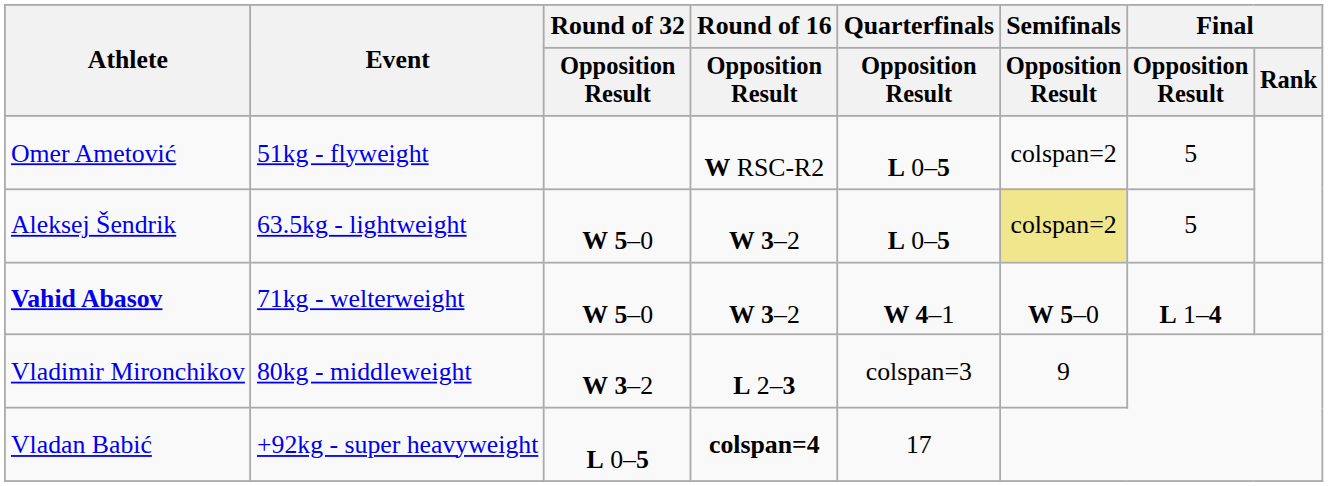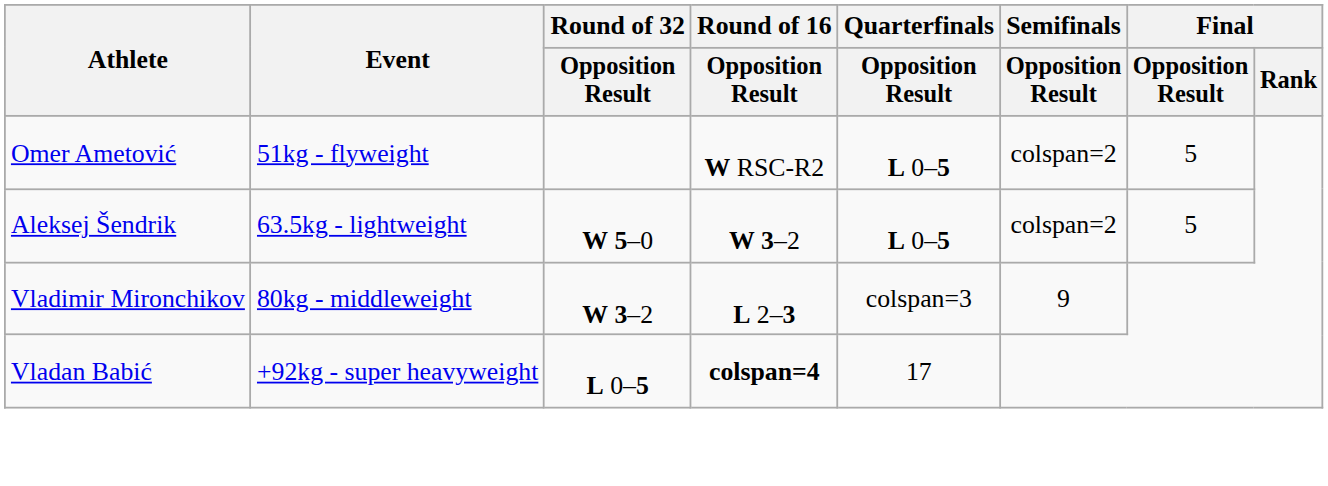(1064, 225) khaki background -> (1064, 225) no background
- row: (87, 298)
